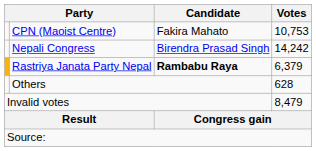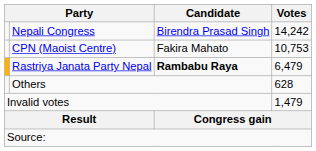rows swapped: (53, 48) <-> (64, 31)
(289, 66) 6,379 -> (289, 66) 6,479
(289, 102) 8,479 -> (289, 102) 1,479
